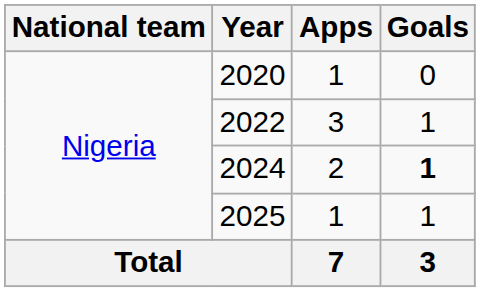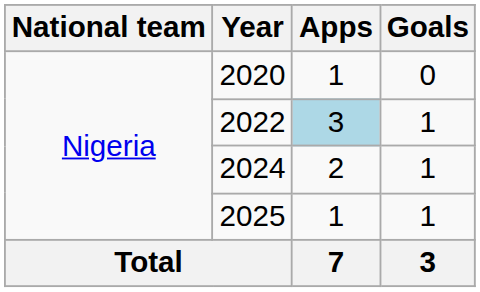(336, 121) no background -> (336, 121) lightblue background
(428, 168) bold -> (428, 168) normal
